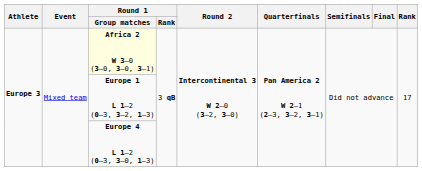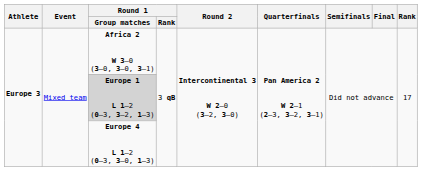(122, 51) lightyellow background -> (122, 51) no background
(122, 97) no background -> (122, 97) lightgrey background
